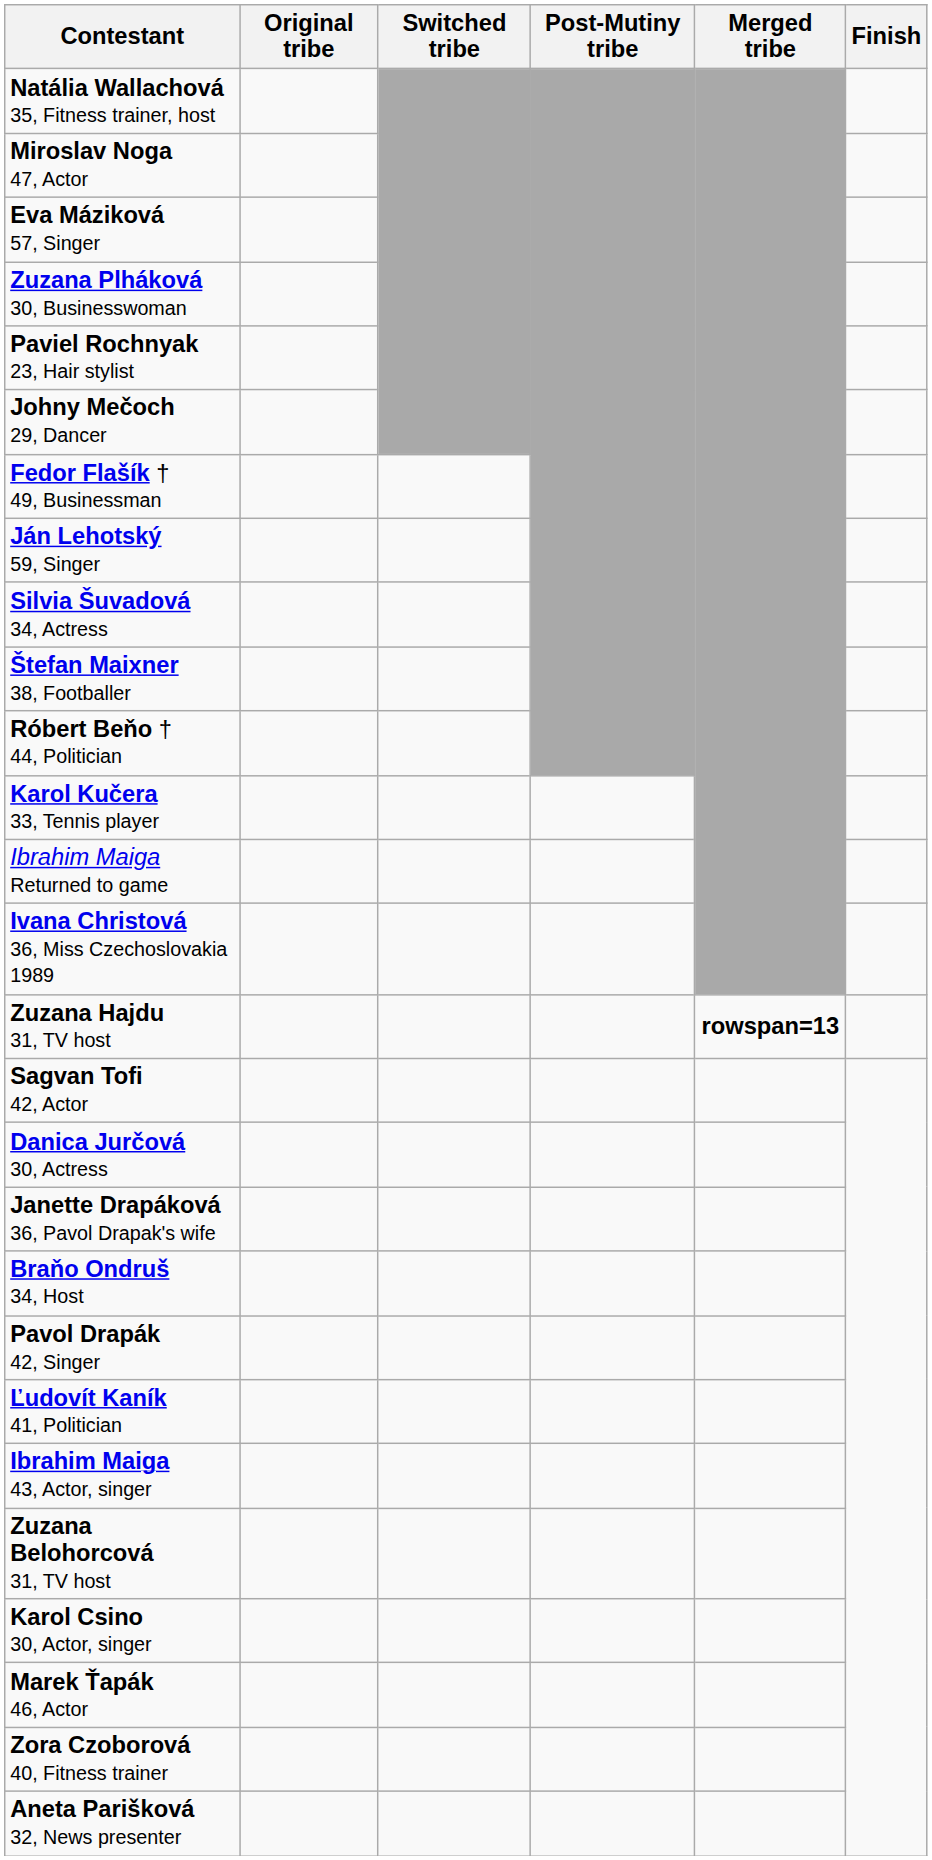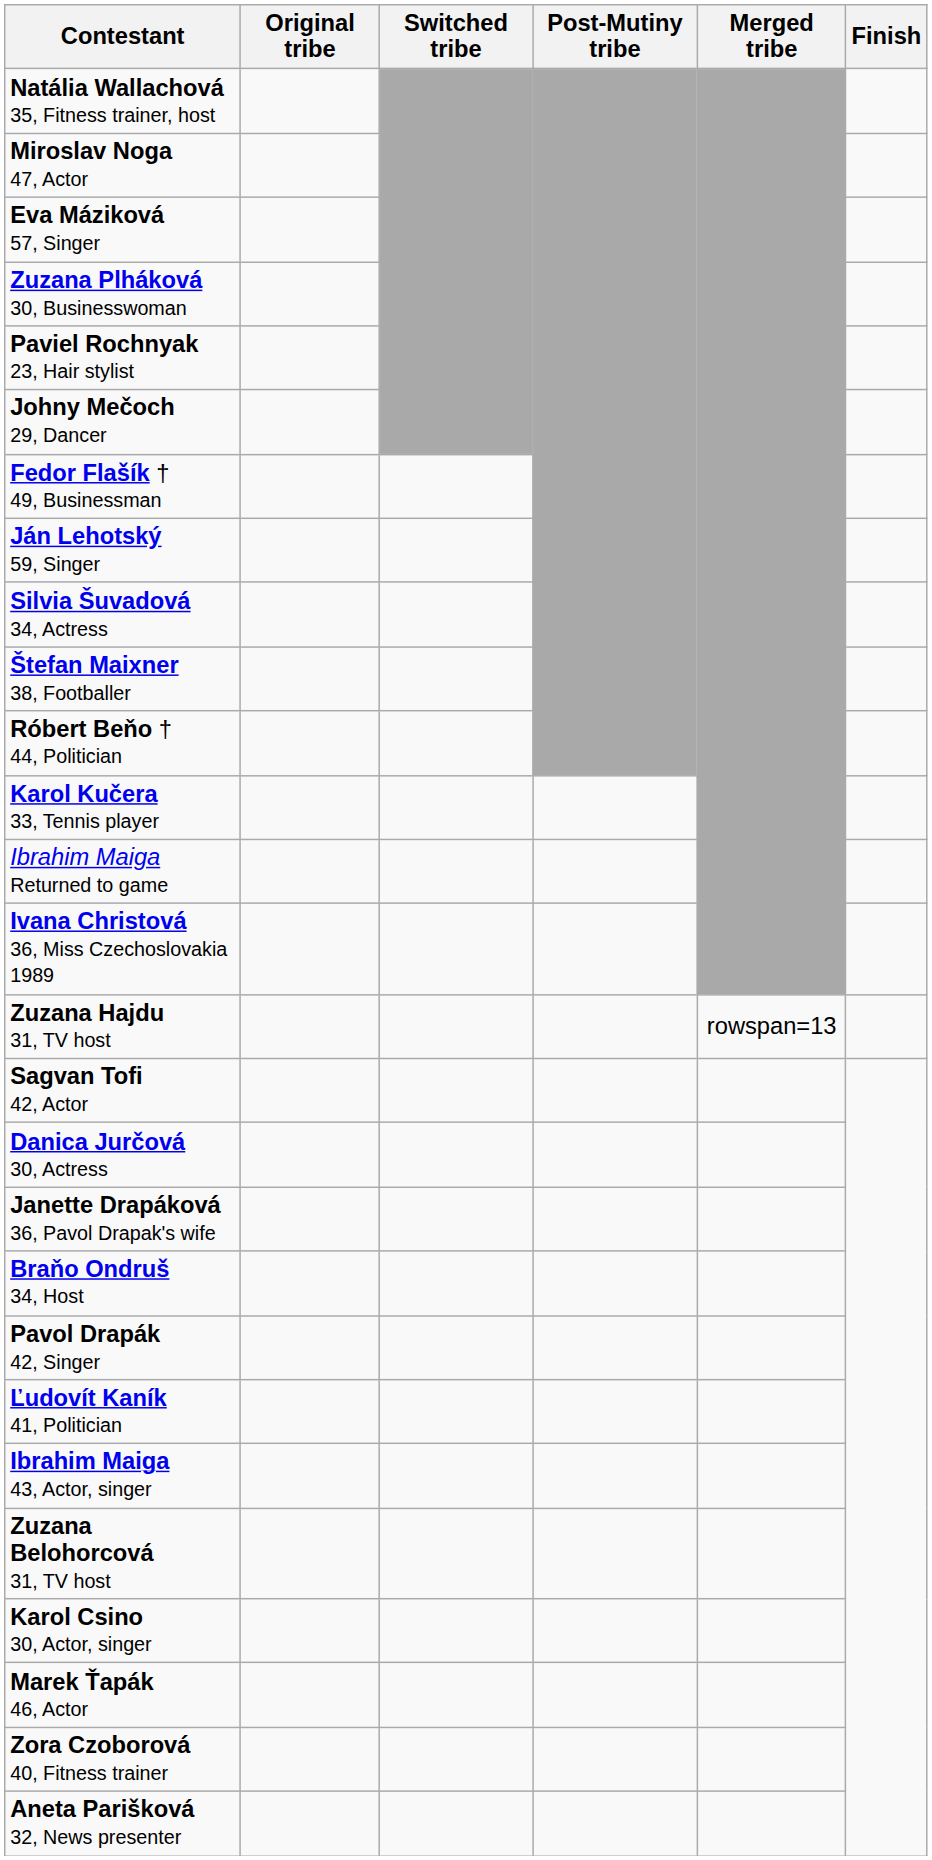(770, 1026) bold -> (772, 1026) normal
